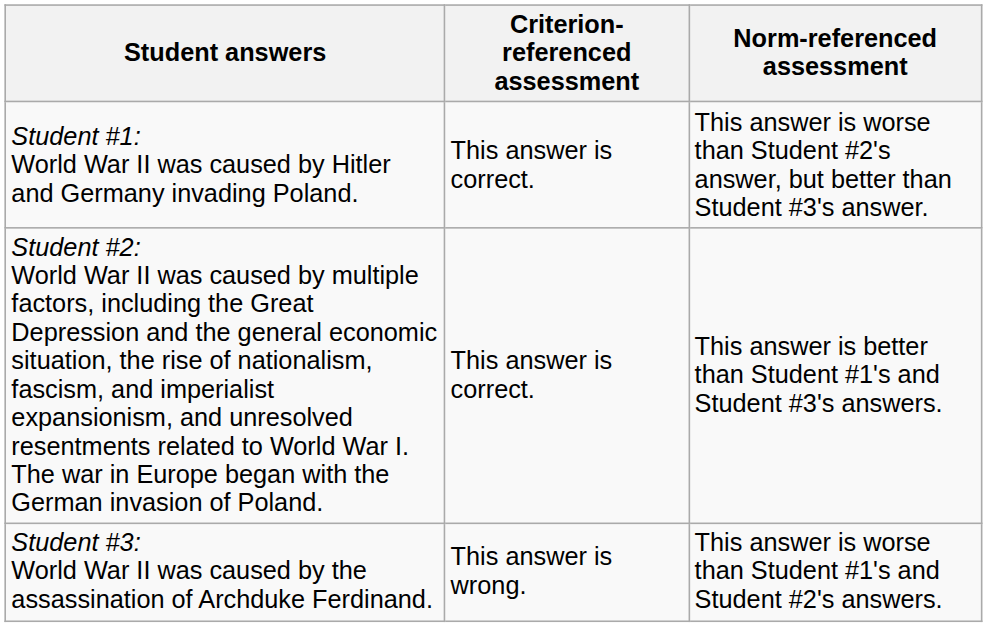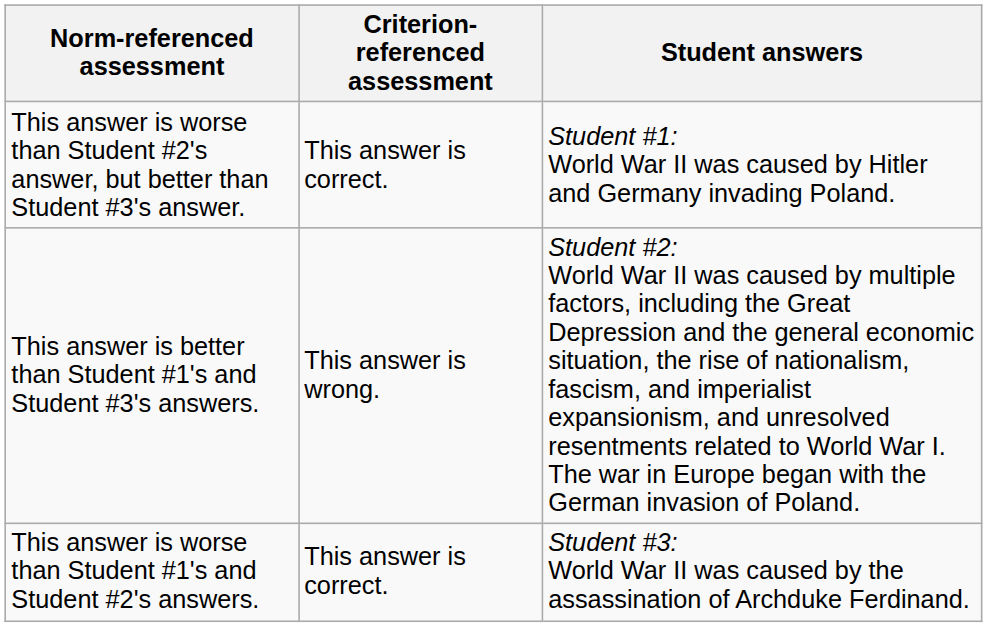columns swapped: (225, 53) <-> (835, 53)
(531, 375) This answer is correct. -> (385, 375) This answer is wrong.
(531, 571) This answer is wrong. -> (385, 571) This answer is correct.
